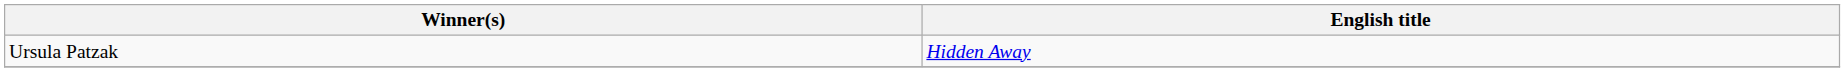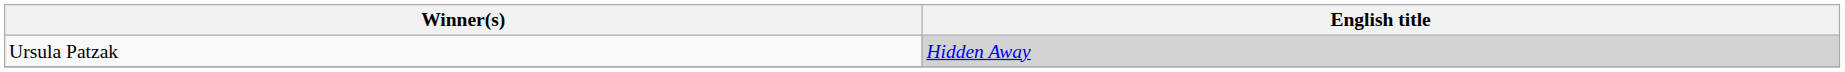(979, 50) no background -> (979, 50) lightgrey background
